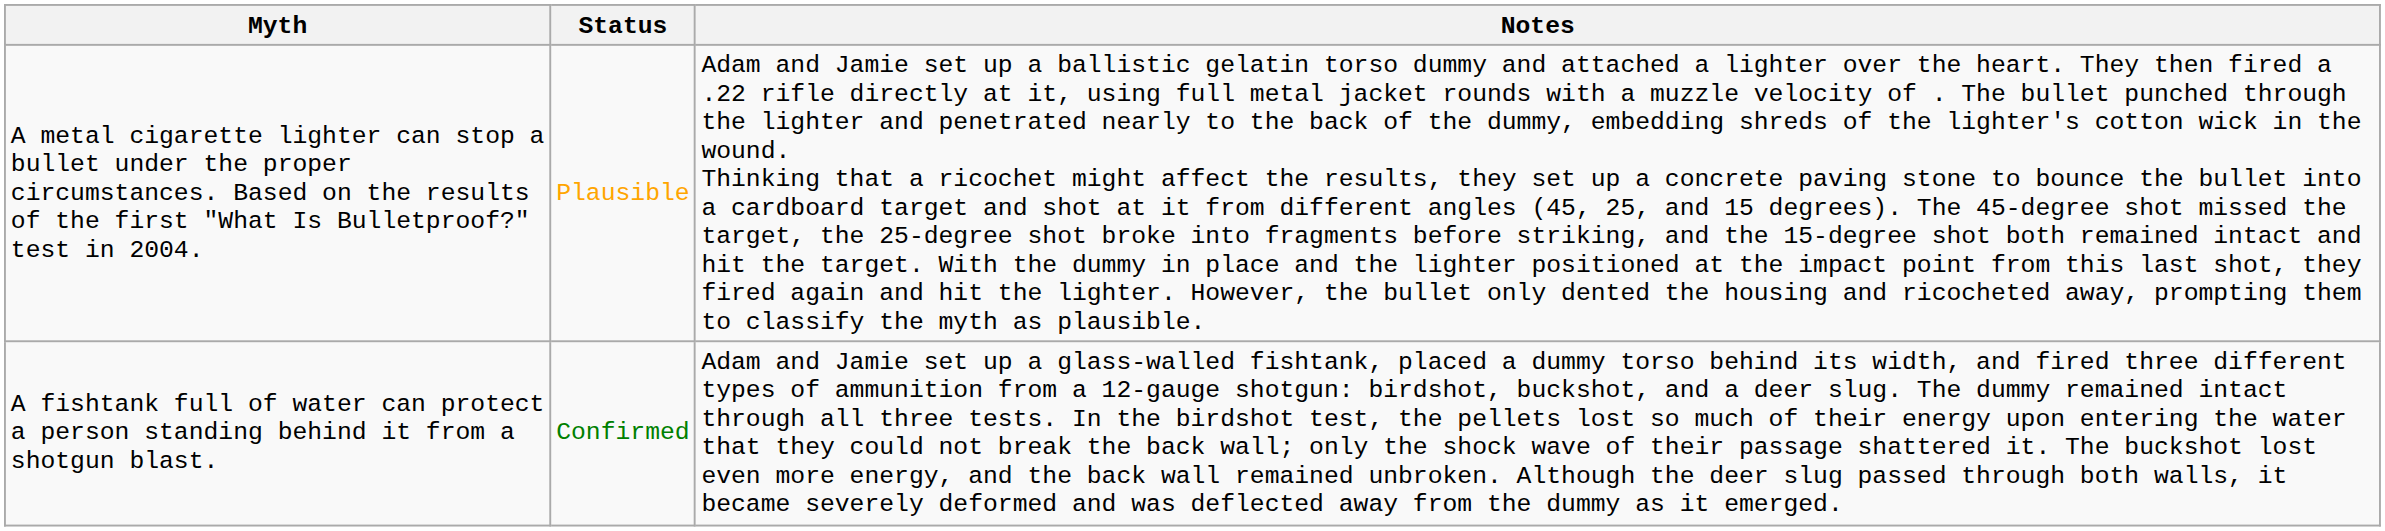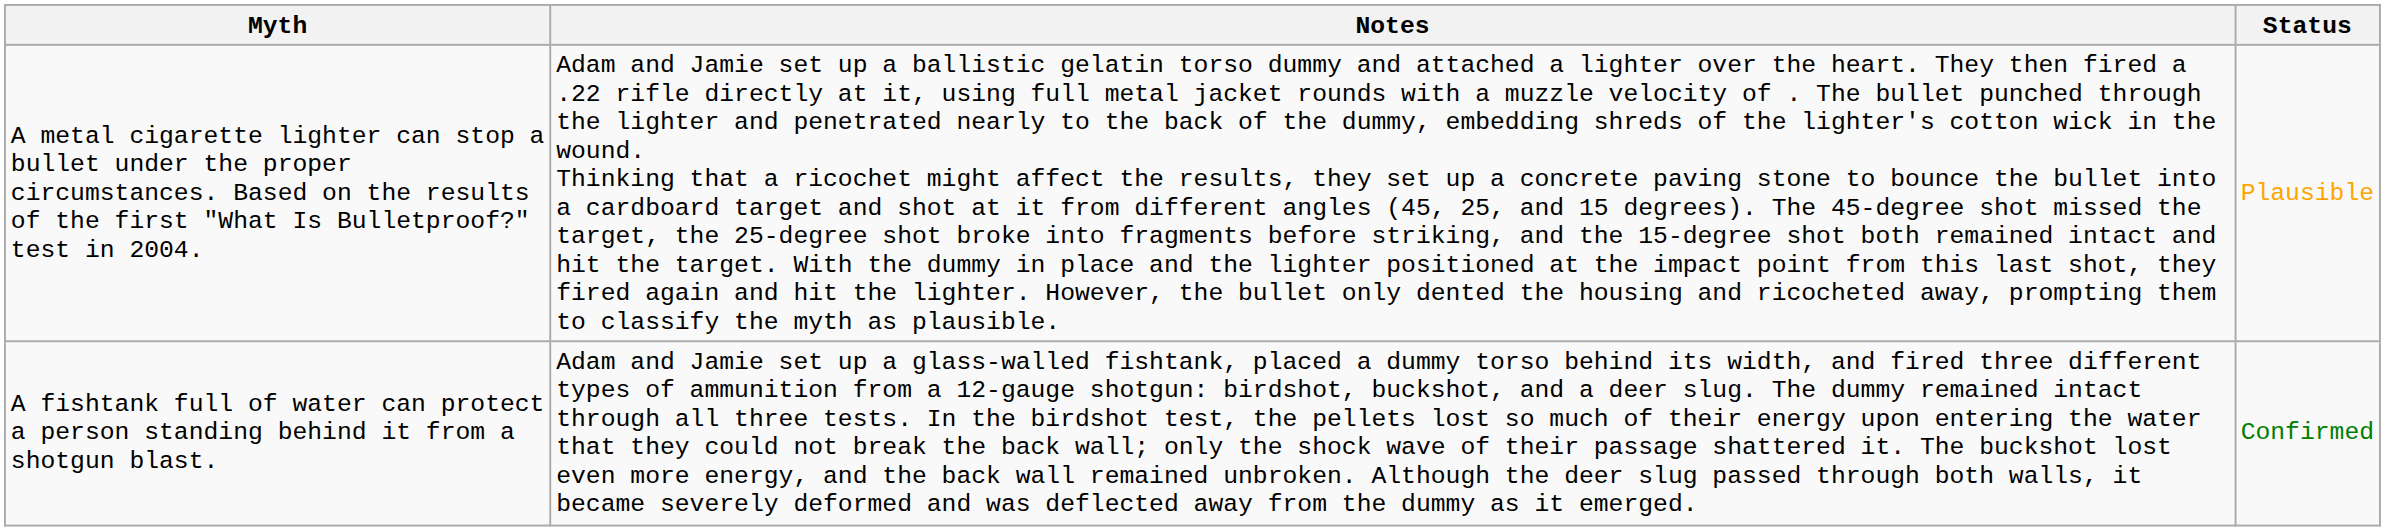columns swapped: (623, 25) <-> (1538, 25)
